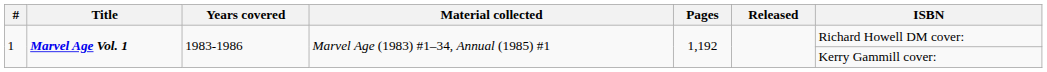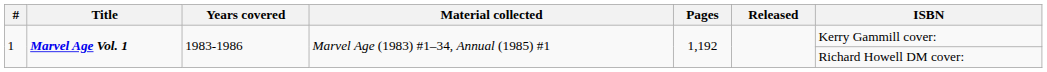(891, 36) Richard Howell DM cover: -> (877, 36) Kerry Gammill cover:
(877, 57) Kerry Gammill cover: -> (891, 57) Richard Howell DM cover:
